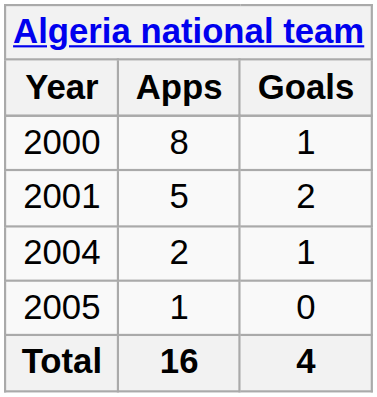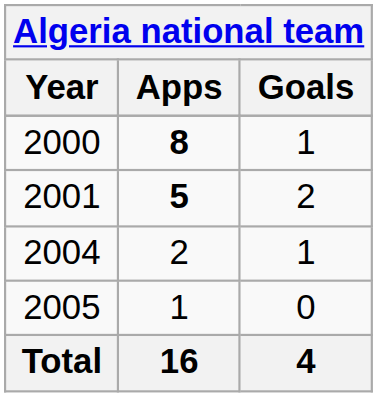(179, 142) normal -> (179, 142) bold
(179, 197) normal -> (179, 197) bold
